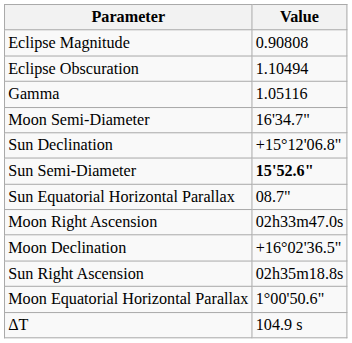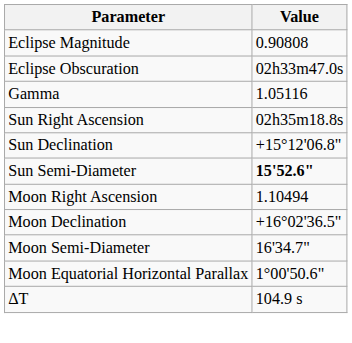(282, 68) 1.10494 -> (300, 68) 02h33m47.0s
rows swapped: (76, 273) <-> (79, 119)
- row: (122, 196)
(300, 222) 02h33m47.0s -> (282, 196) 1.10494
